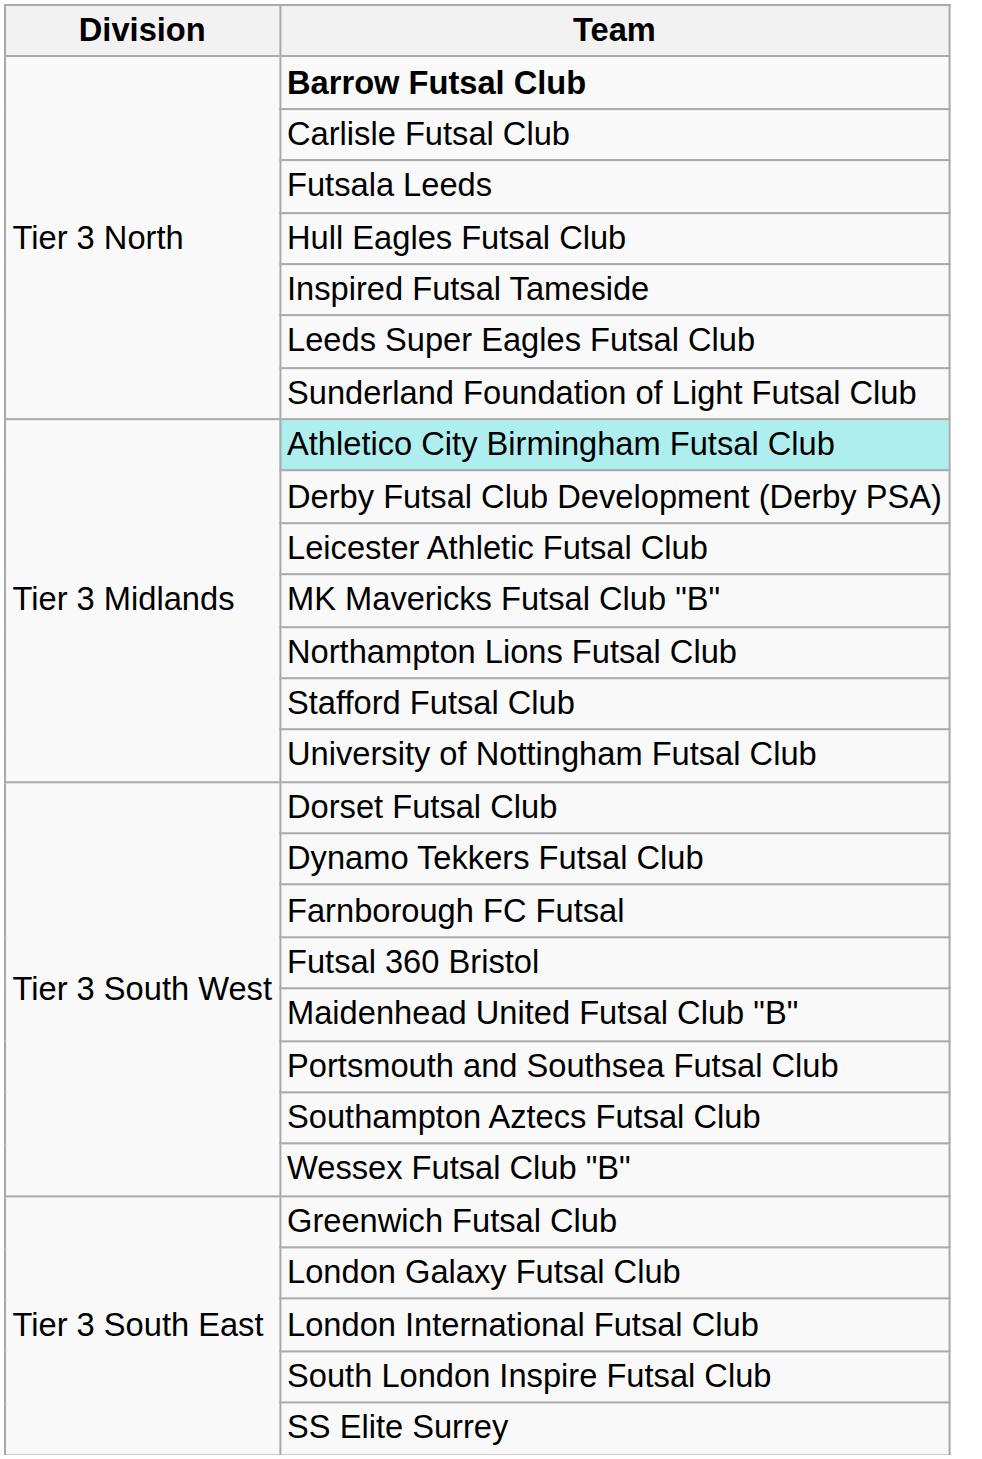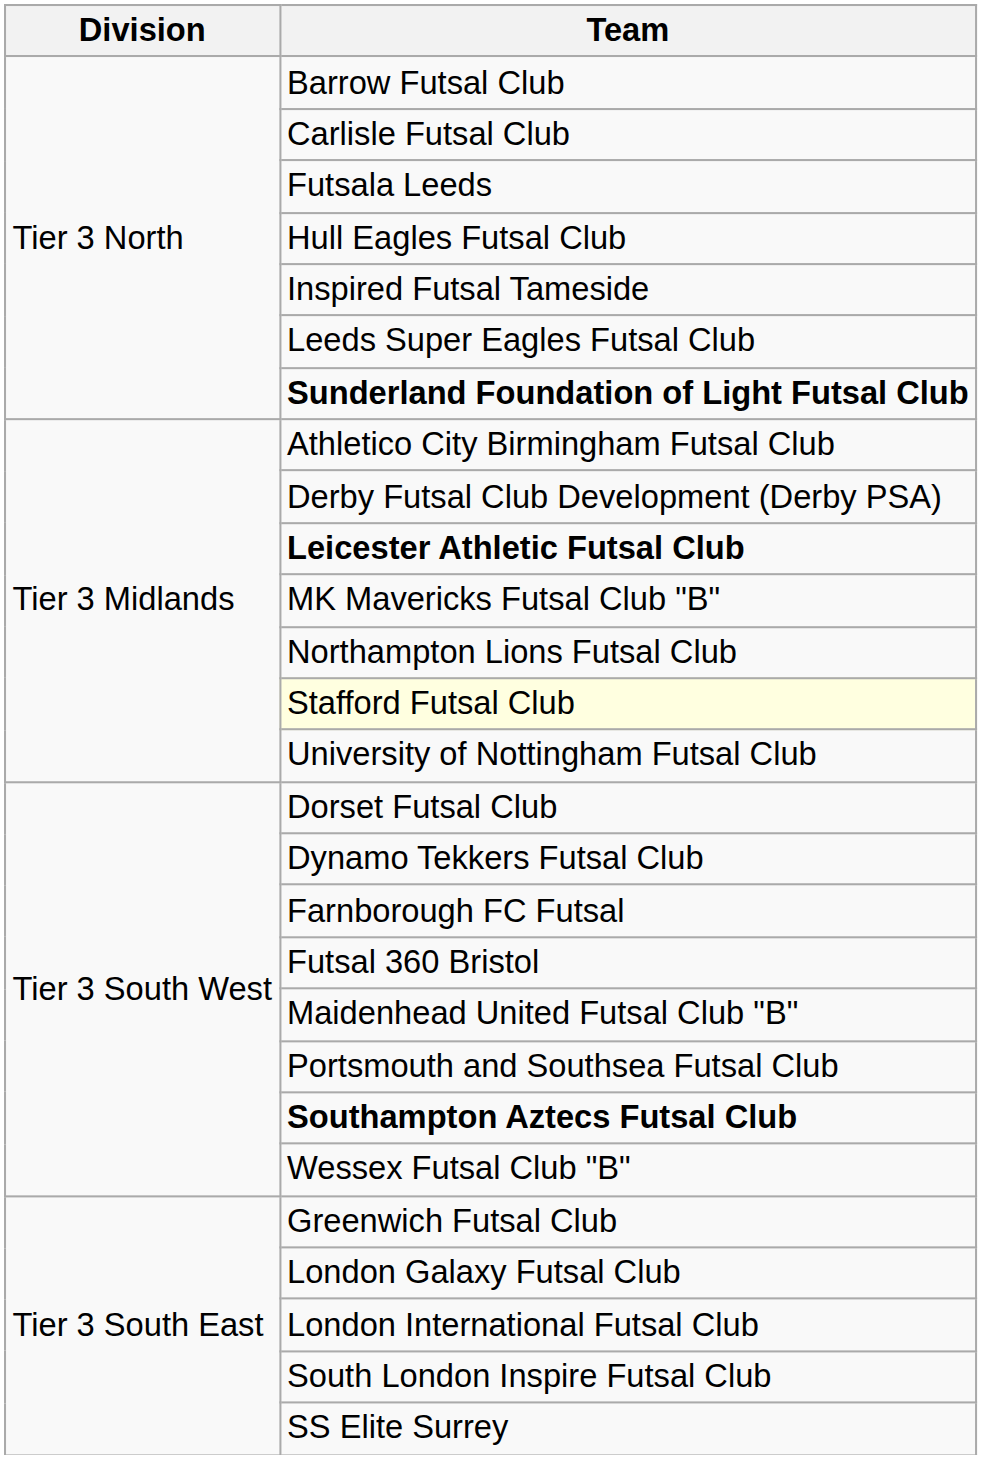(437, 82) bold -> (426, 82) normal
(602, 392) normal -> (628, 392) bold
(561, 444) paleturquoise background -> (561, 444) no background
(497, 548) normal -> (516, 548) bold
(431, 703) no background -> (431, 703) lightyellow background
(524, 1117) normal -> (542, 1117) bold
